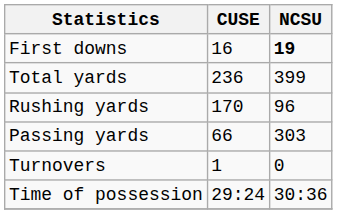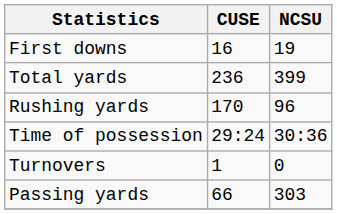(284, 49) bold -> (284, 49) normal
rows swapped: (79, 136) <-> (106, 195)
